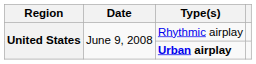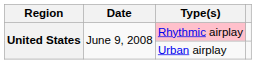(200, 31) no background -> (200, 31) pink background
(195, 50) bold -> (192, 50) normal
